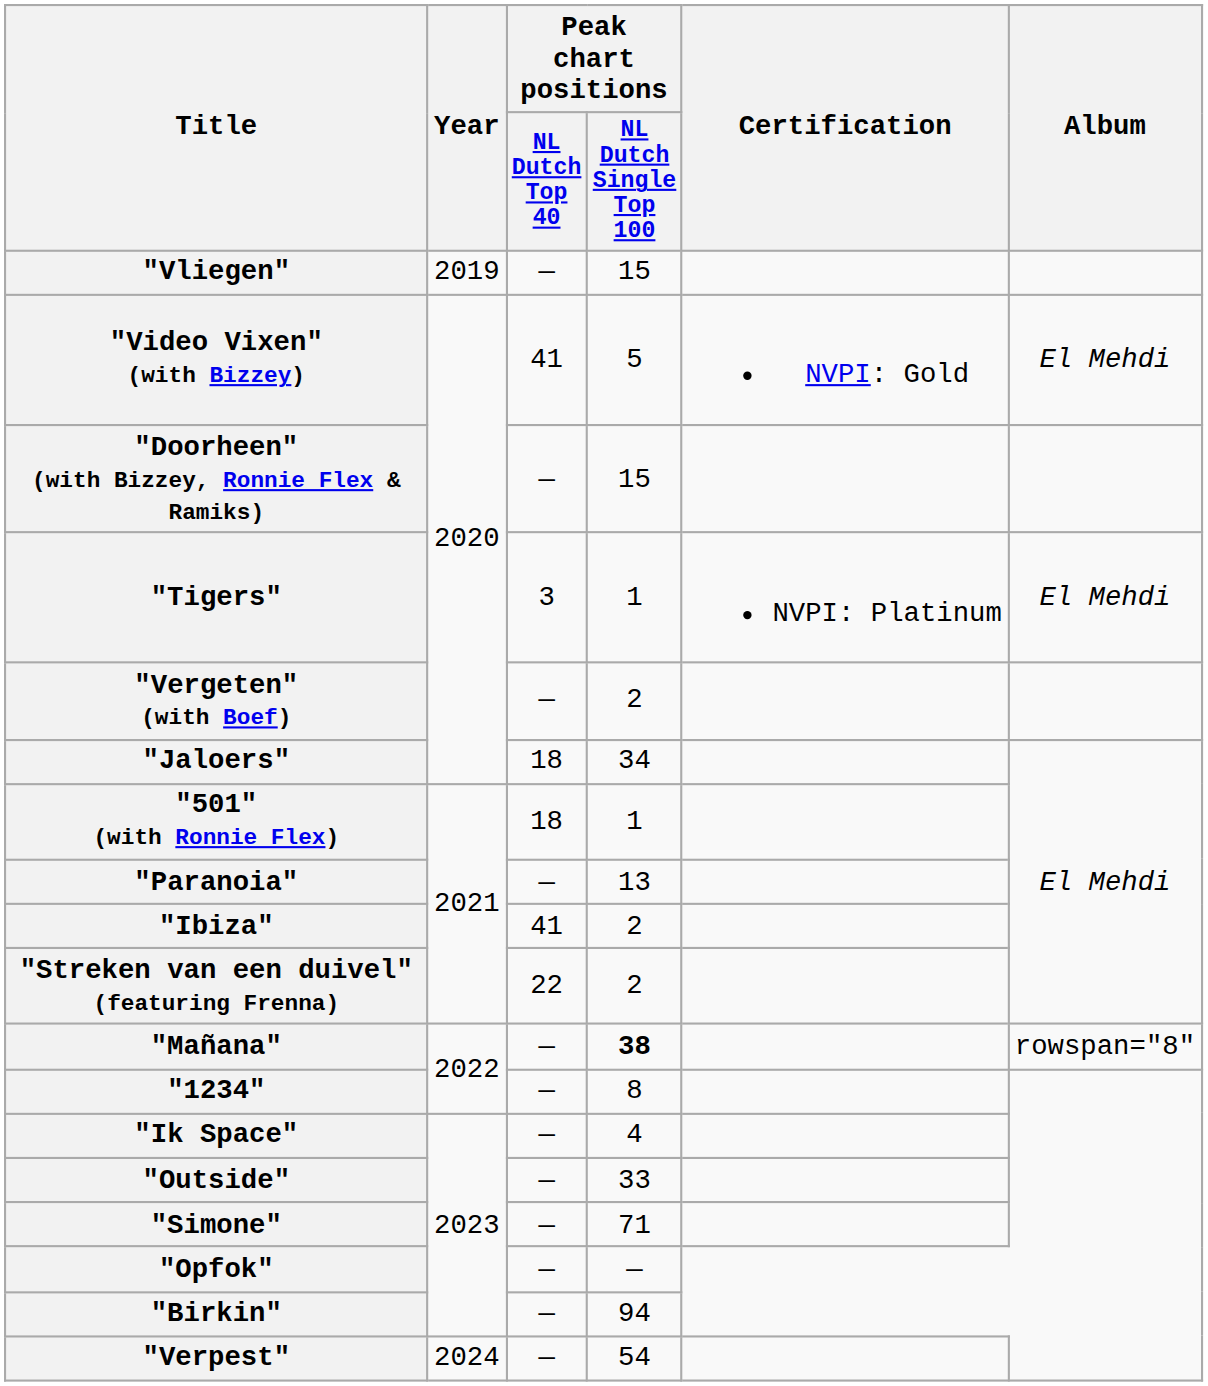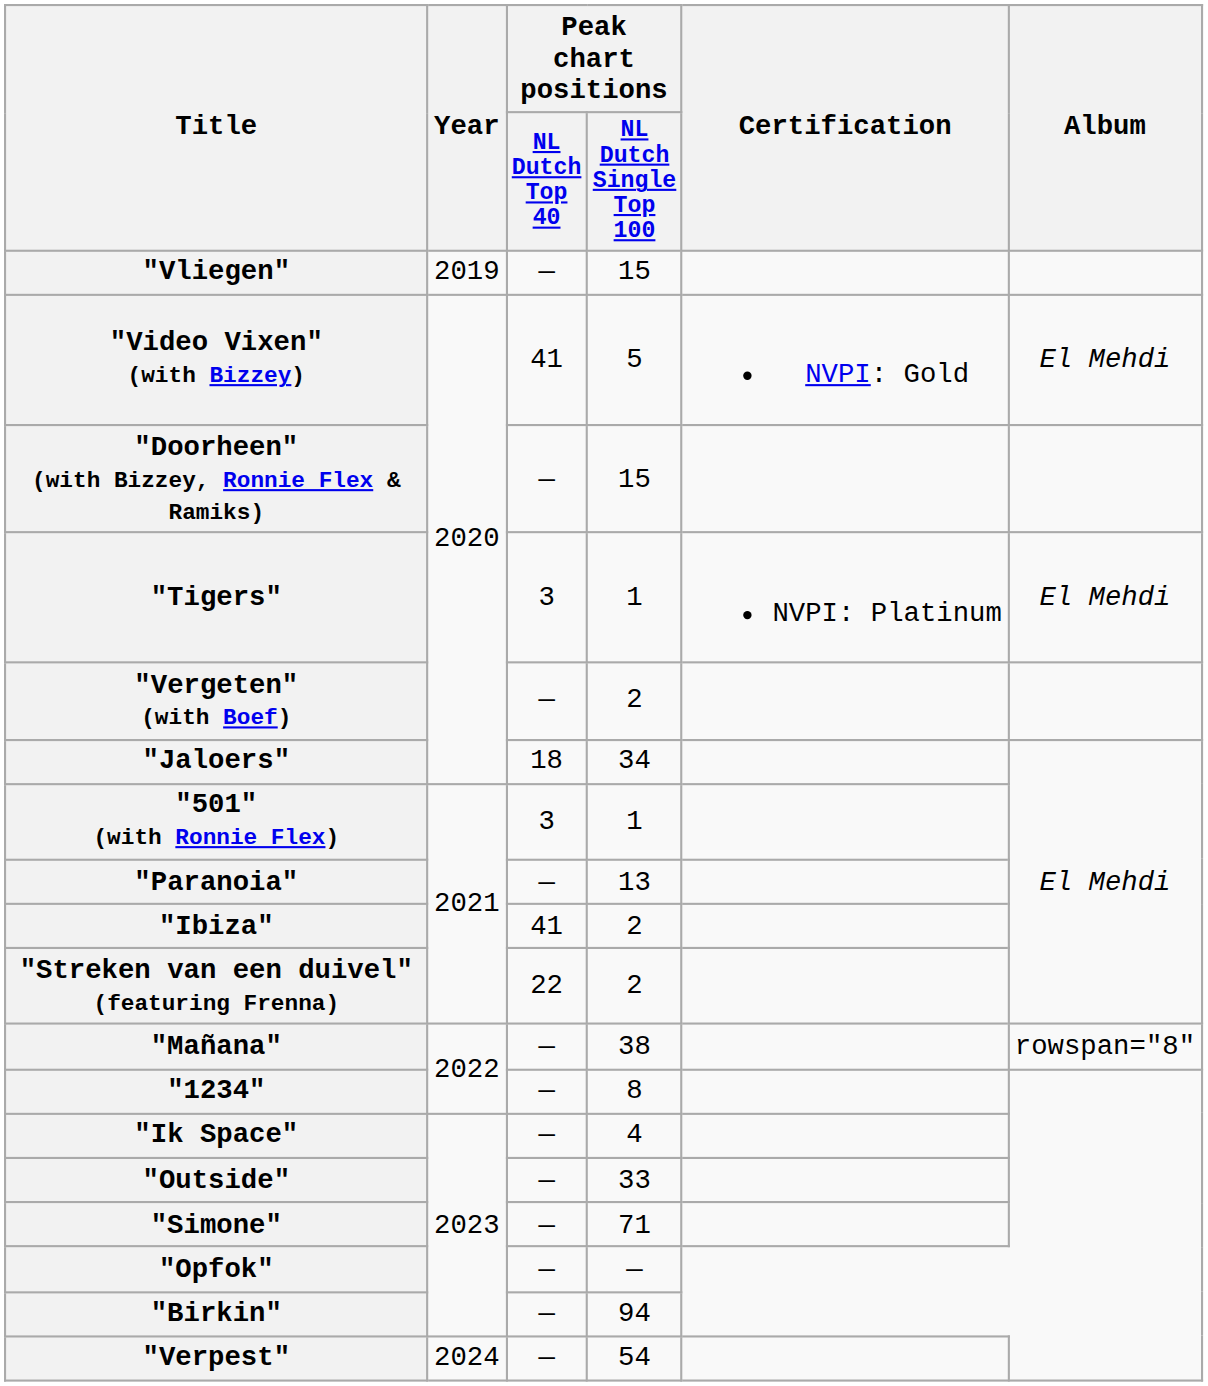(547, 822) 18 -> (547, 822) 3
(635, 1047) bold -> (635, 1047) normal
